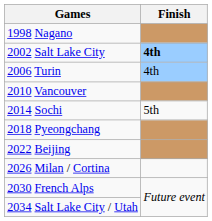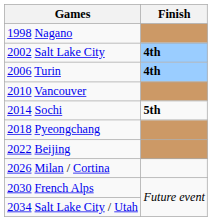(151, 71) normal -> (152, 71) bold
(151, 110) normal -> (152, 110) bold
